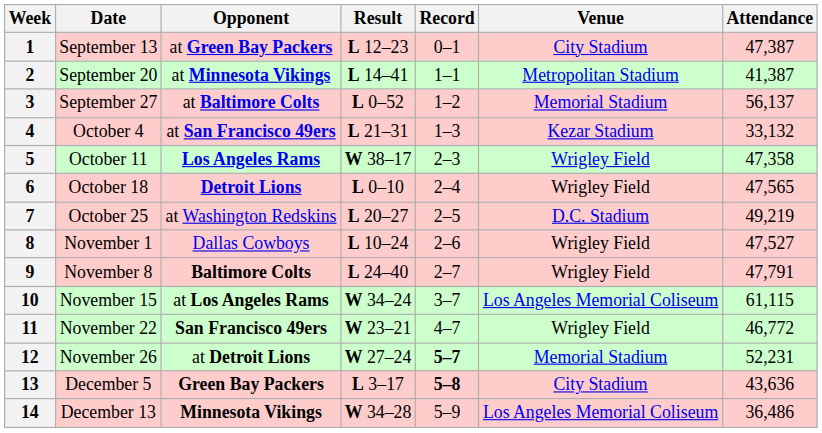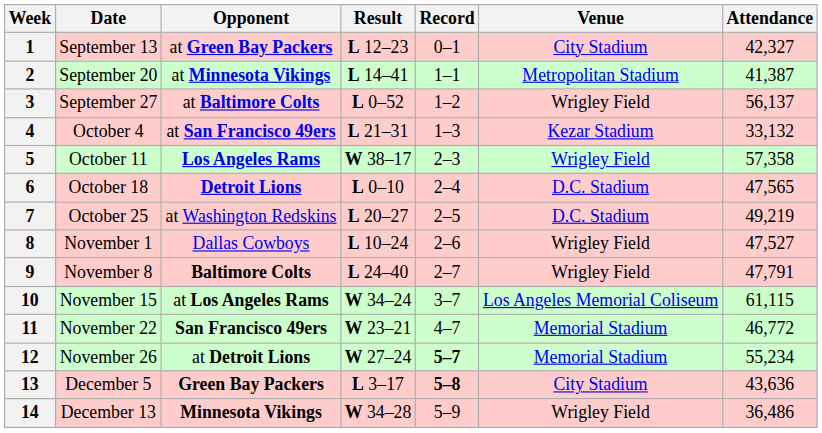(770, 46) 47,387 -> (770, 46) 42,327
(601, 103) Memorial Stadium -> (601, 103) Wrigley Field
(770, 159) 47,358 -> (770, 159) 57,358
(601, 187) Wrigley Field -> (601, 187) D.C. Stadium
(601, 328) Wrigley Field -> (601, 328) Memorial Stadium
(770, 356) 52,231 -> (770, 356) 55,234
(601, 412) Los Angeles Memorial Coliseum -> (601, 412) Wrigley Field
